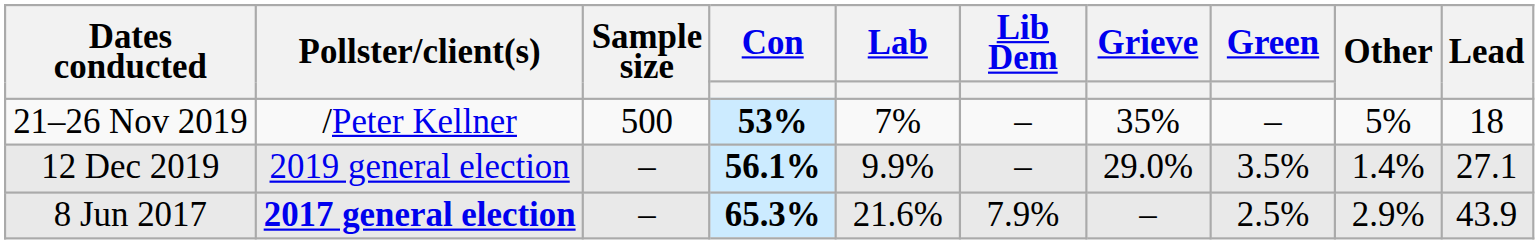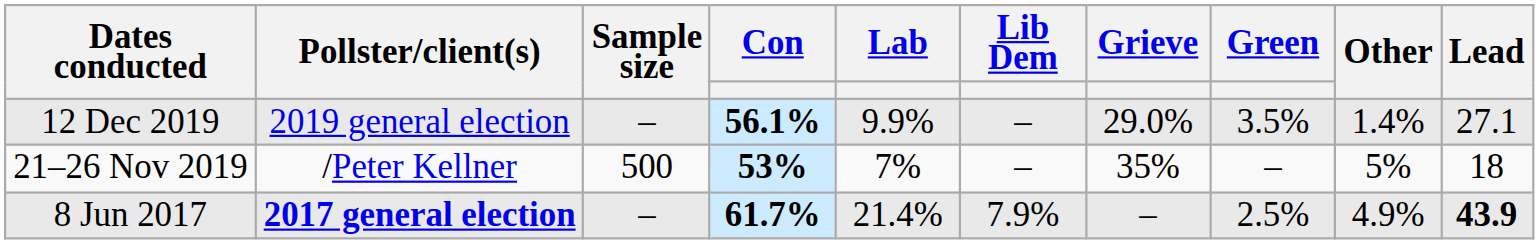rows swapped: (130, 167) <-> (130, 120)
(773, 214) 65.3% -> (773, 214) 61.7%
(898, 214) 21.6% -> (898, 214) 21.4%
(1388, 214) 2.9% -> (1388, 214) 4.9%
(1487, 214) normal -> (1487, 214) bold
